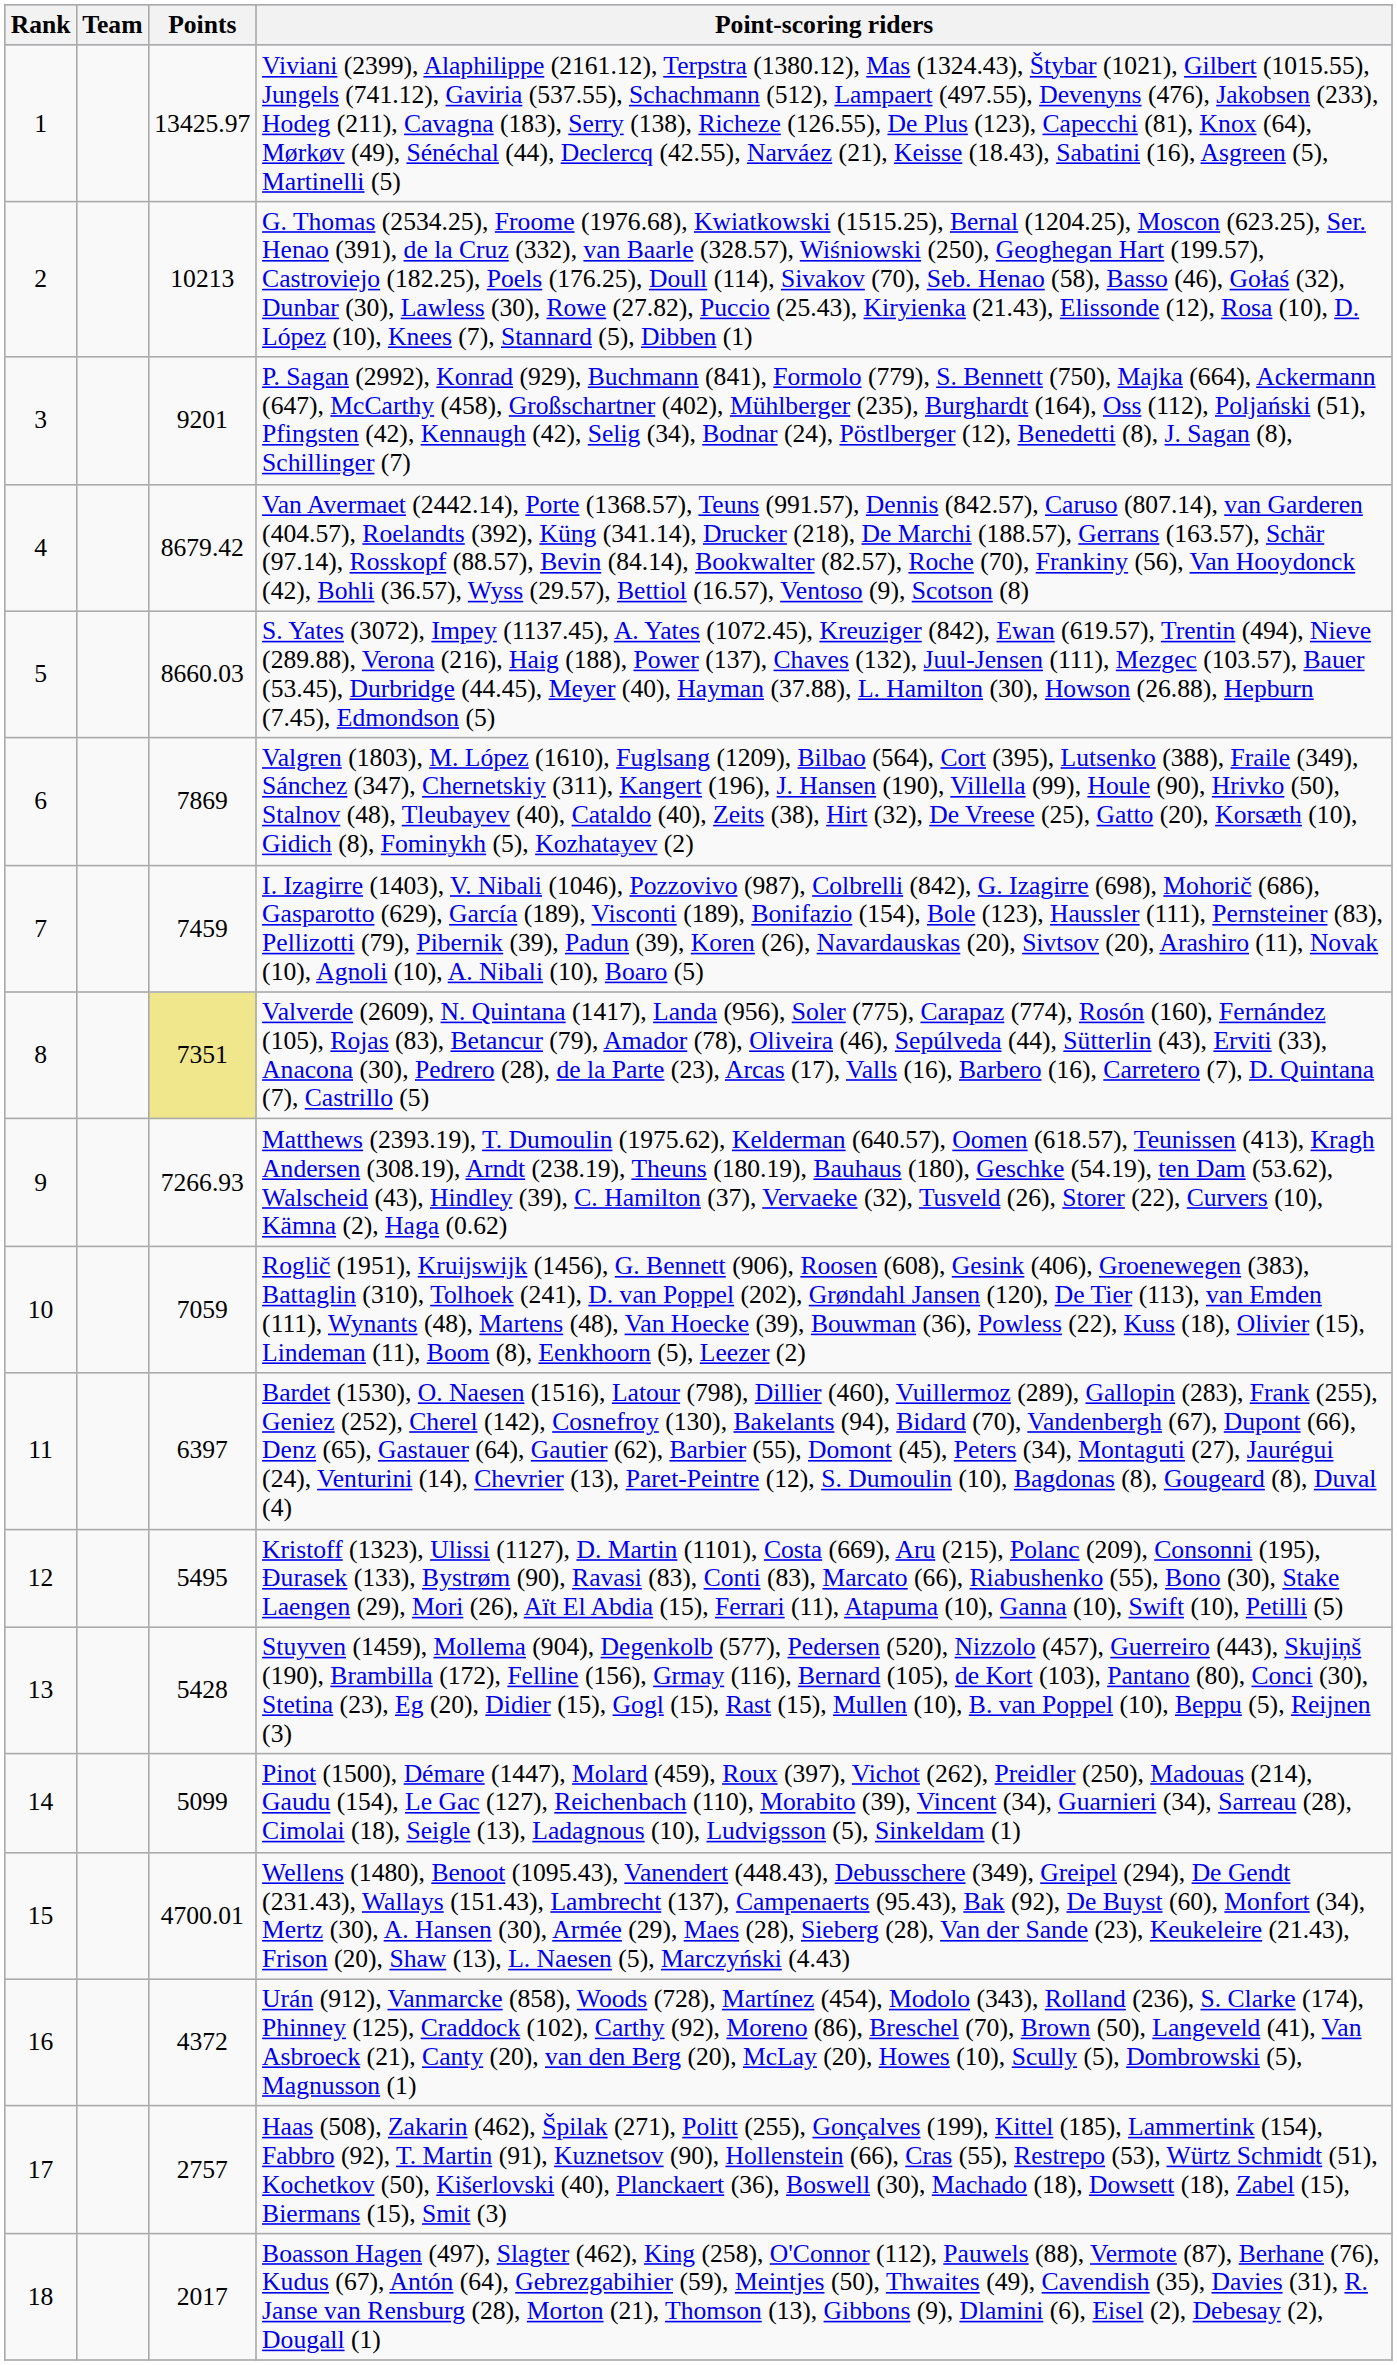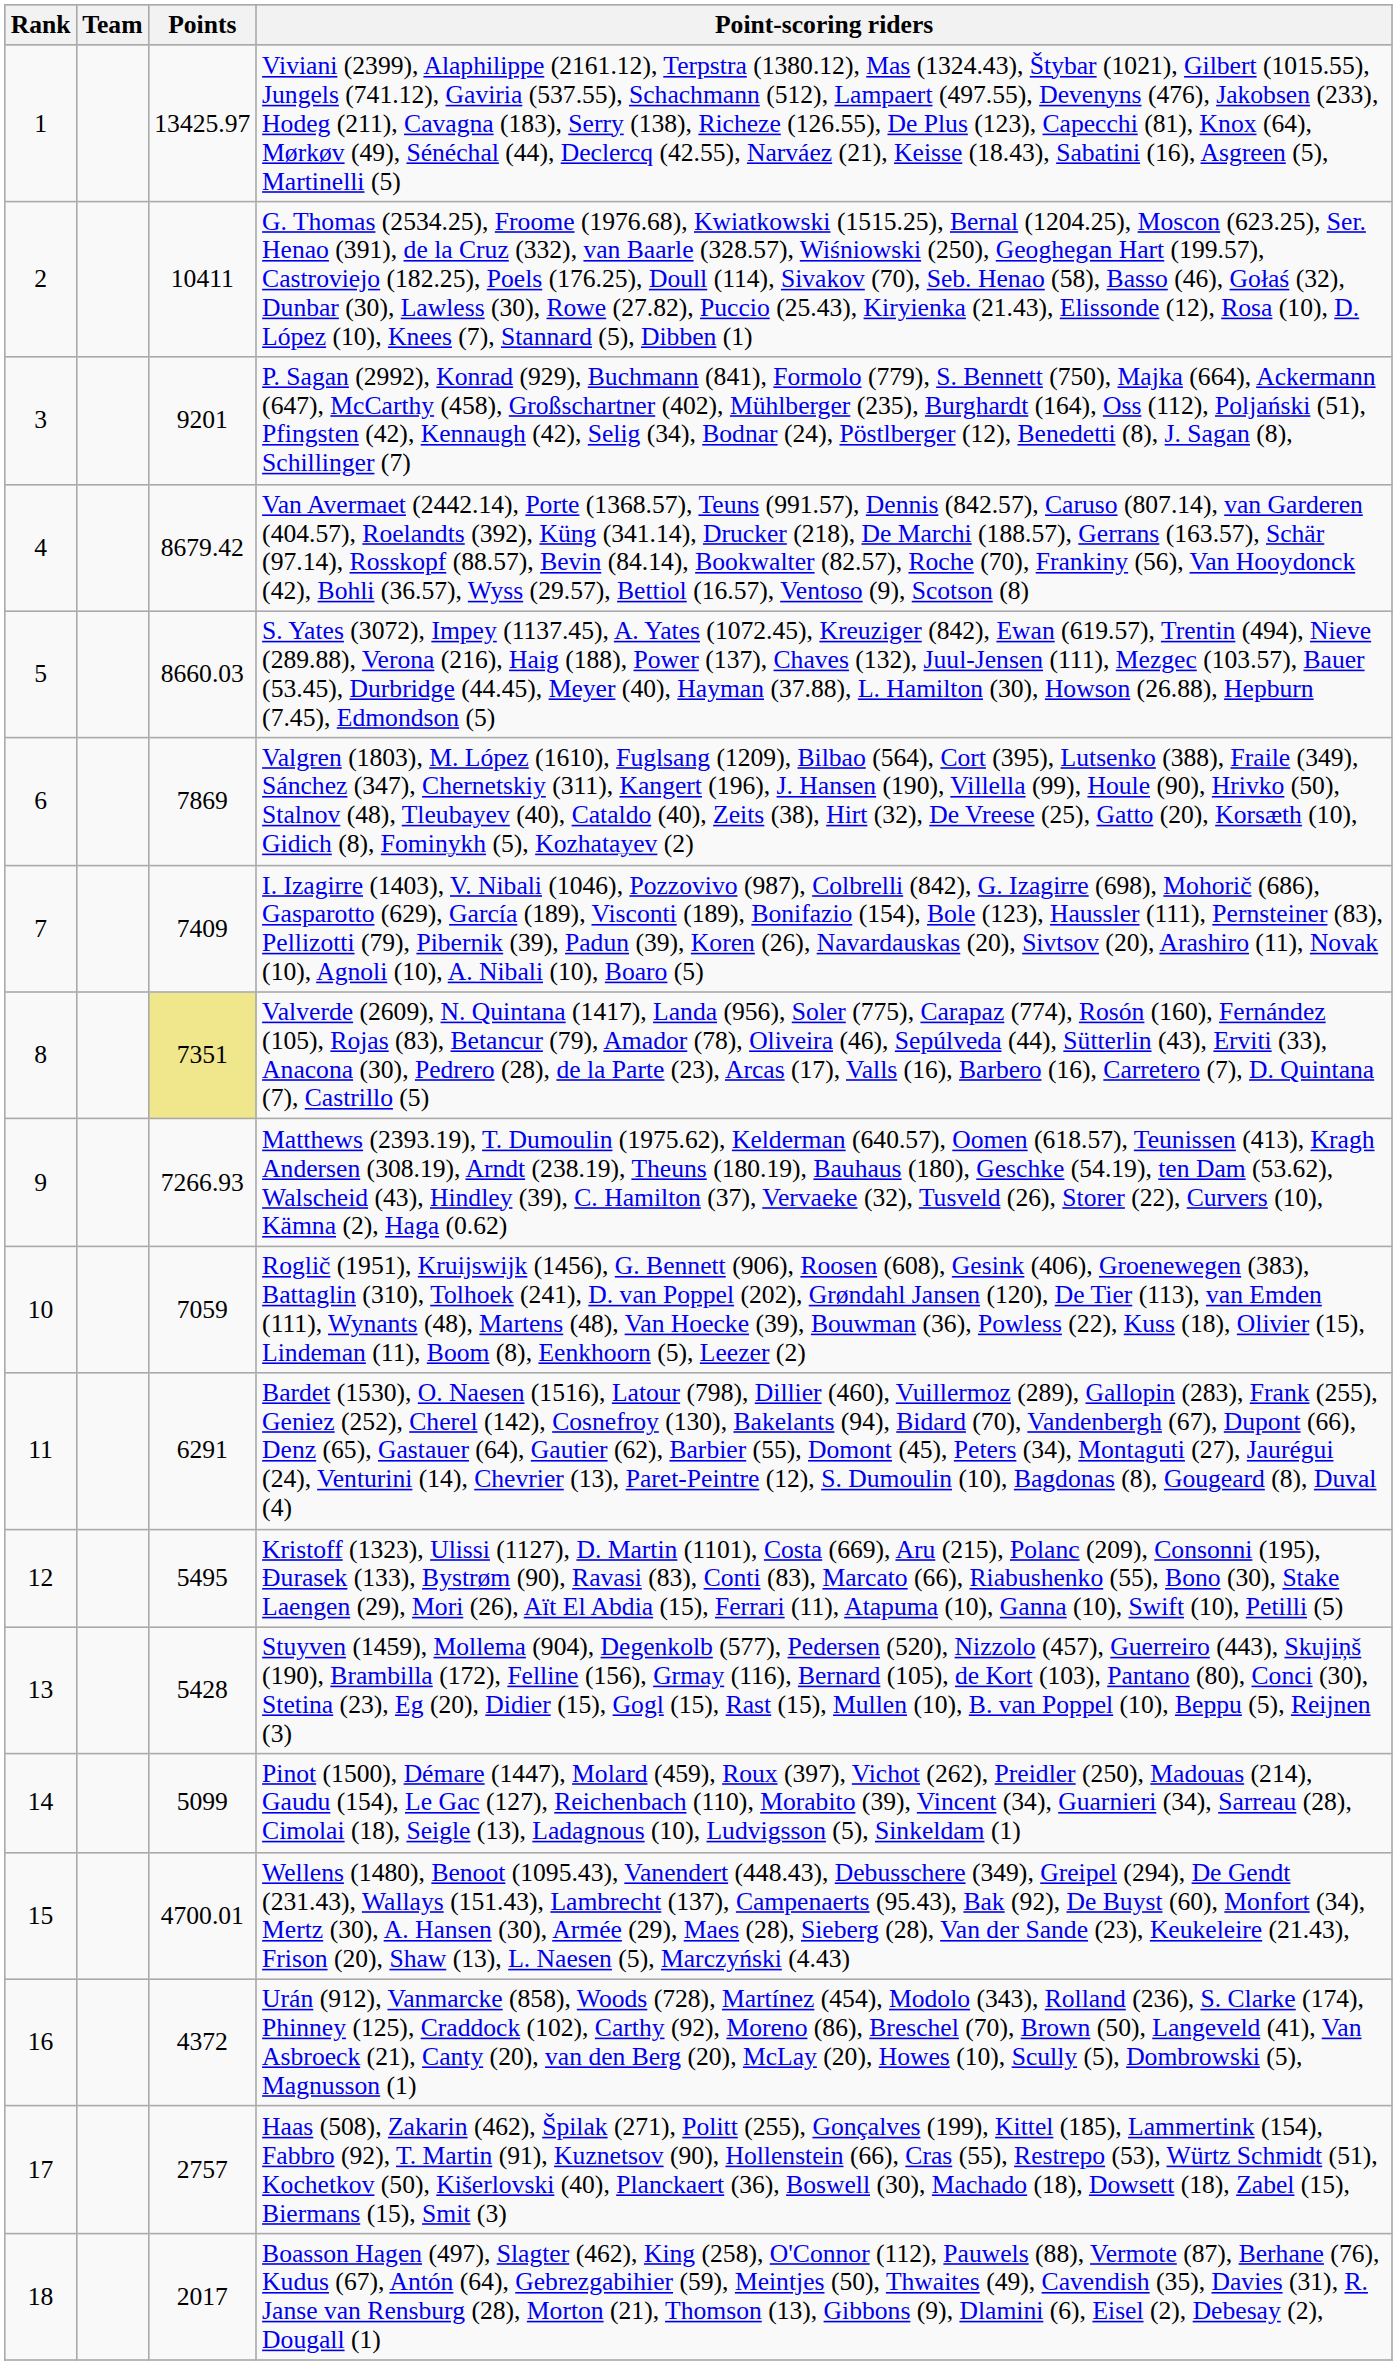(202, 278) 10213 -> (202, 278) 10411
(202, 928) 7459 -> (202, 928) 7409
(202, 1450) 6397 -> (202, 1450) 6291
